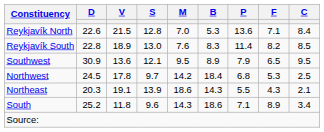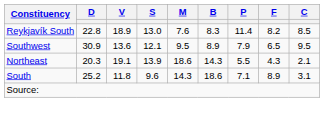- row: (40, 31)
- row: (28, 76)
(304, 105) 3.4 -> (304, 76) 3.1
